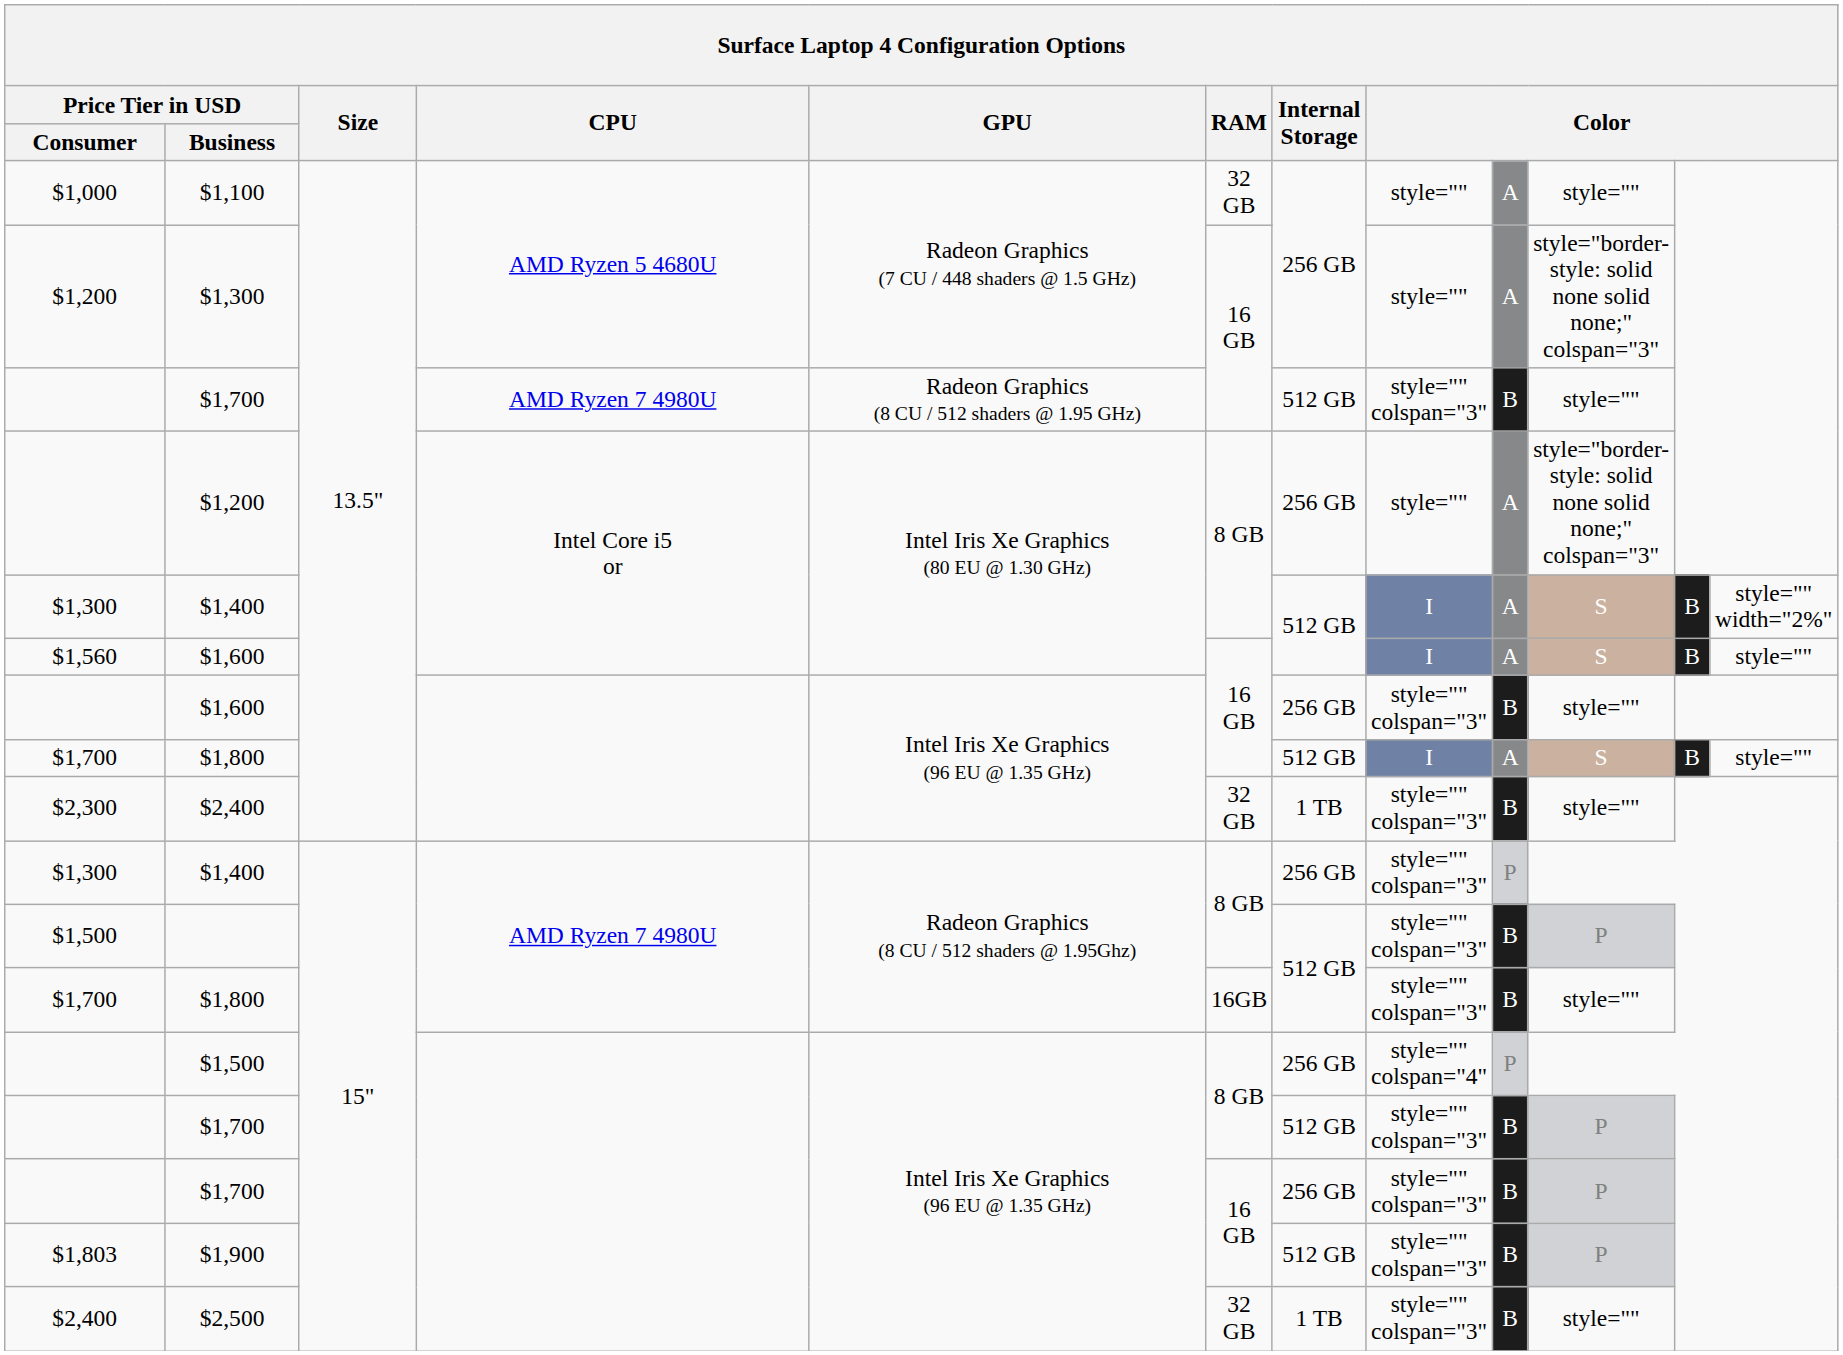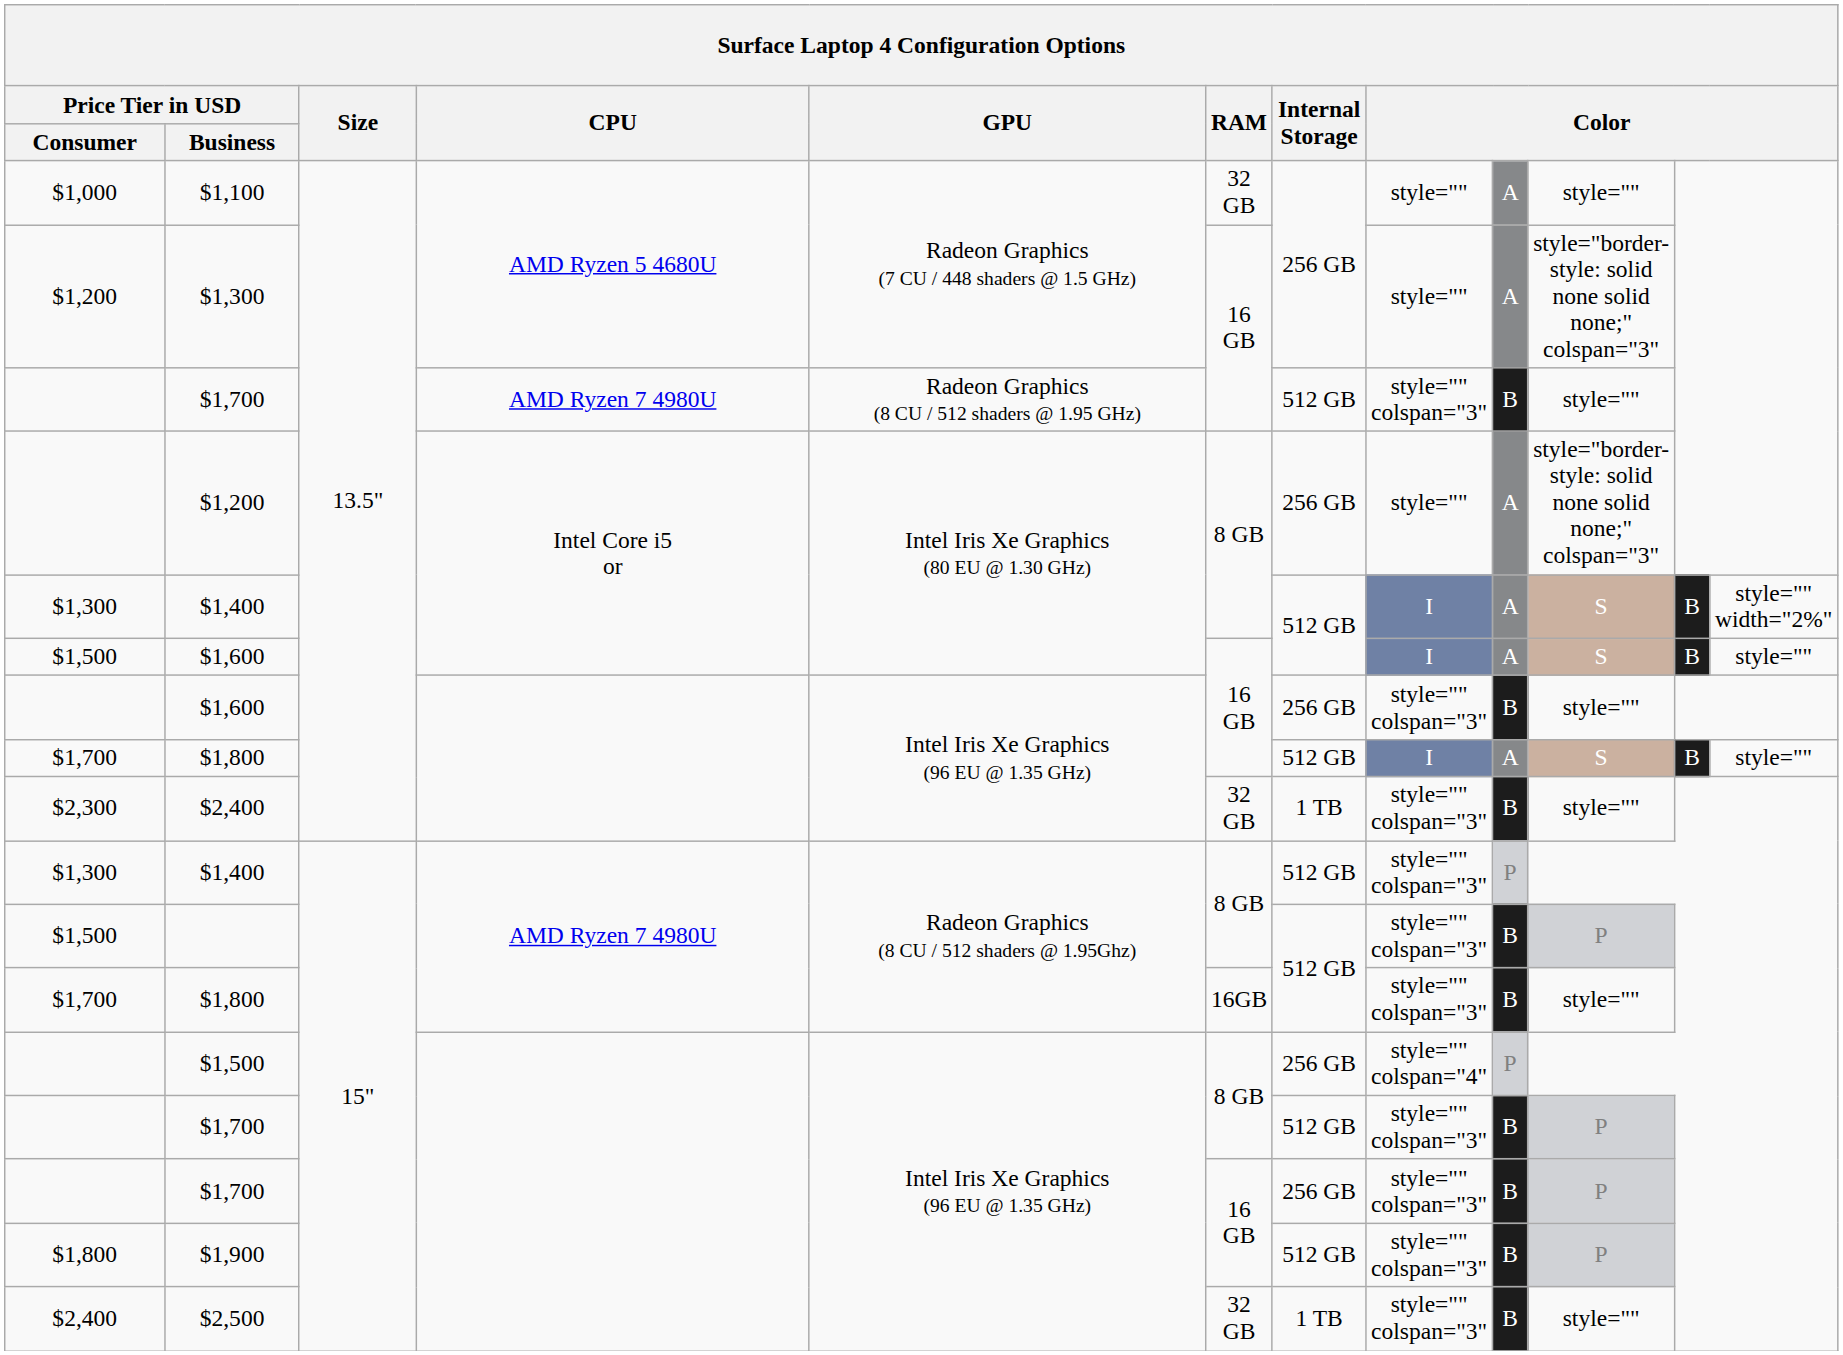(85, 656) $1,560 -> (85, 656) $1,500
(1319, 872) 256 GB -> (1319, 872) 512 GB
(85, 1254) $1,803 -> (85, 1254) $1,800
